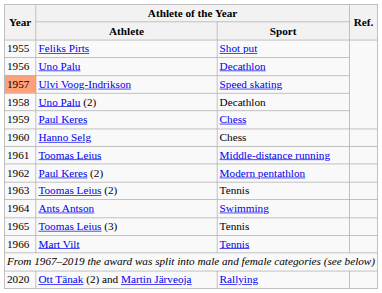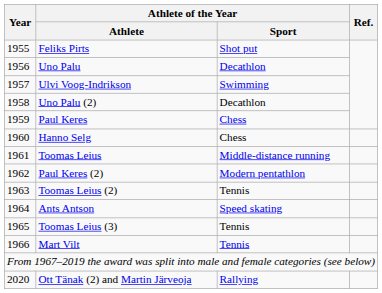(18, 84) lightsalmon background -> (18, 84) no background
(251, 84) Speed skating -> (244, 84) Swimming
(244, 208) Swimming -> (251, 208) Speed skating
